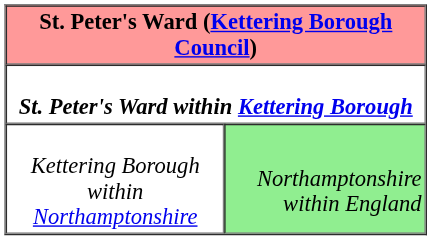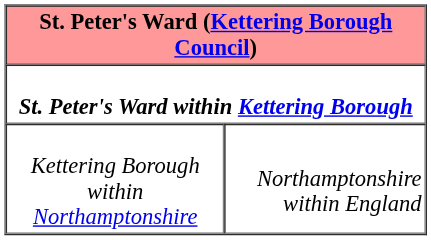(339, 191) lightgreen background -> (339, 191) no background
